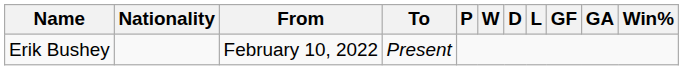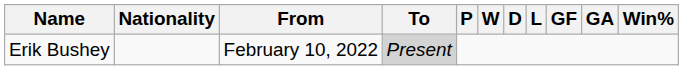(419, 49) no background -> (419, 49) lightgrey background
